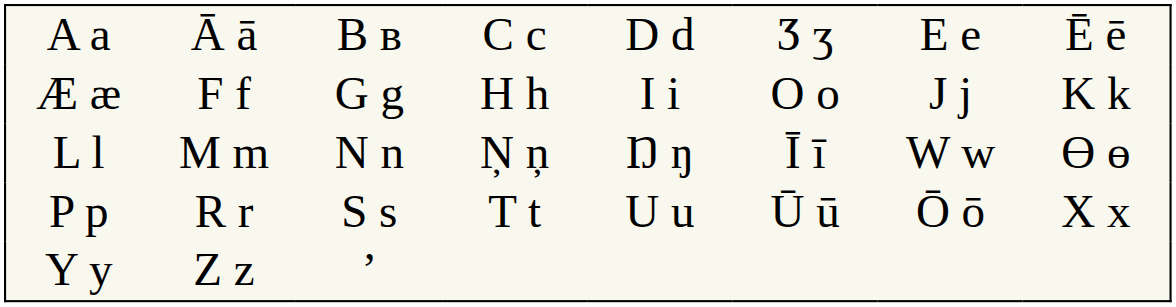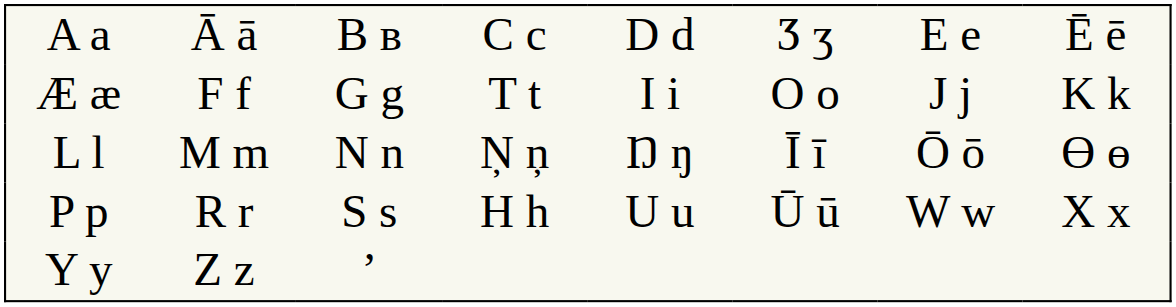(515, 93) H h -> (515, 93) T t
(951, 152) W w -> (951, 152) Ō ō
(515, 211) T t -> (515, 211) H h
(951, 211) Ō ō -> (951, 211) W w
